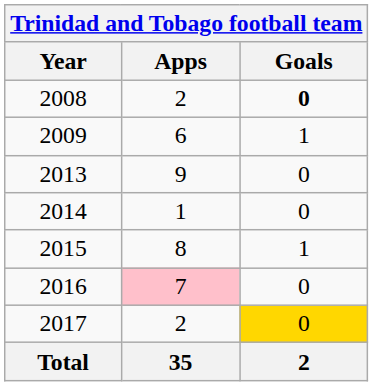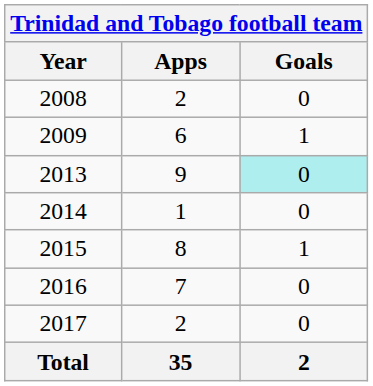(304, 98) bold -> (304, 98) normal
(304, 173) no background -> (304, 173) paleturquoise background
(181, 286) pink background -> (181, 286) no background
(304, 323) gold background -> (304, 323) no background
